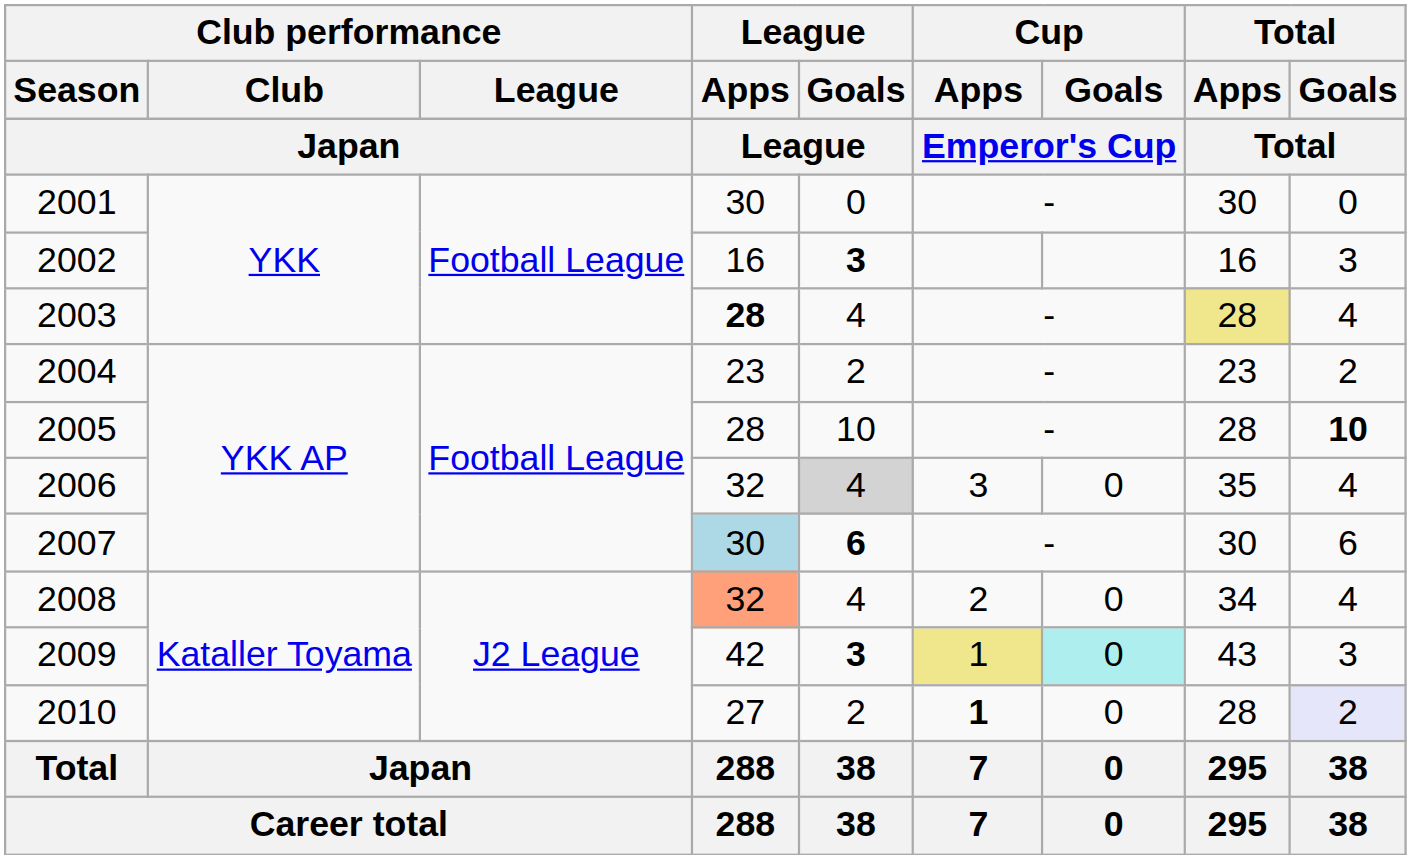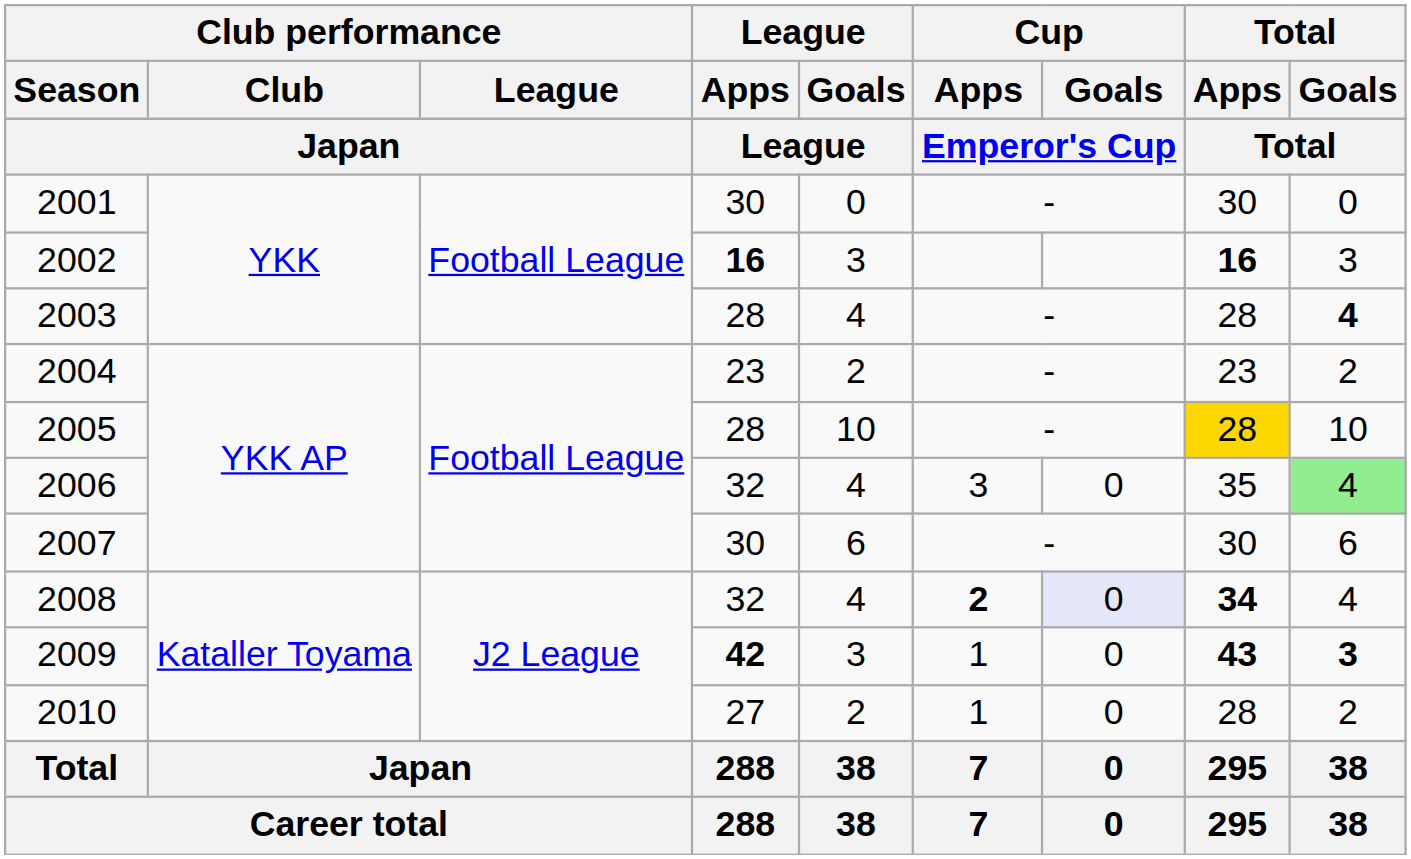(745, 259) normal -> (745, 259) bold
(856, 259) bold -> (856, 259) normal
(1237, 259) normal -> (1237, 259) bold
(745, 315) bold -> (745, 315) normal
(1237, 315) khaki background -> (1237, 315) no background
(1348, 315) normal -> (1348, 315) bold
(1237, 428) no background -> (1237, 428) gold background
(1348, 428) bold -> (1348, 428) normal
(856, 485) lightgrey background -> (856, 485) no background
(1348, 485) no background -> (1348, 485) lightgreen background
(745, 542) lightblue background -> (745, 542) no background
(856, 542) bold -> (856, 542) normal
(745, 598) lightsalmon background -> (745, 598) no background
(978, 598) normal -> (978, 598) bold
(1114, 598) no background -> (1114, 598) lavender background
(1237, 598) normal -> (1237, 598) bold
(745, 655) normal -> (745, 655) bold
(856, 655) bold -> (856, 655) normal
(978, 655) khaki background -> (978, 655) no background
(1114, 655) paleturquoise background -> (1114, 655) no background
(1237, 655) normal -> (1237, 655) bold
(1348, 655) normal -> (1348, 655) bold
(978, 711) bold -> (978, 711) normal
(1348, 711) lavender background -> (1348, 711) no background
